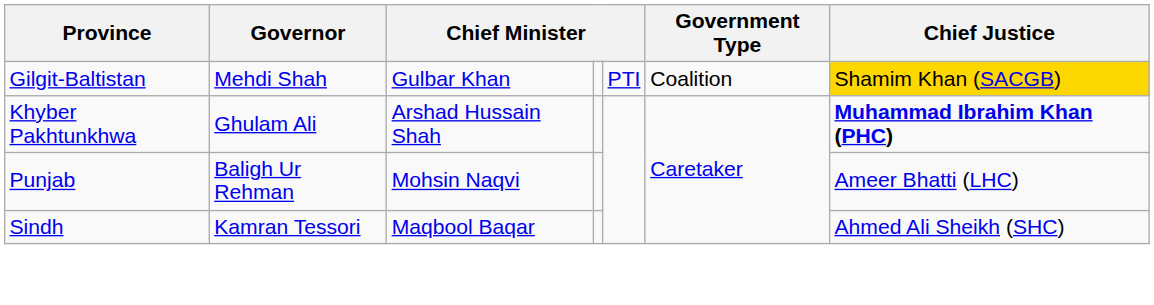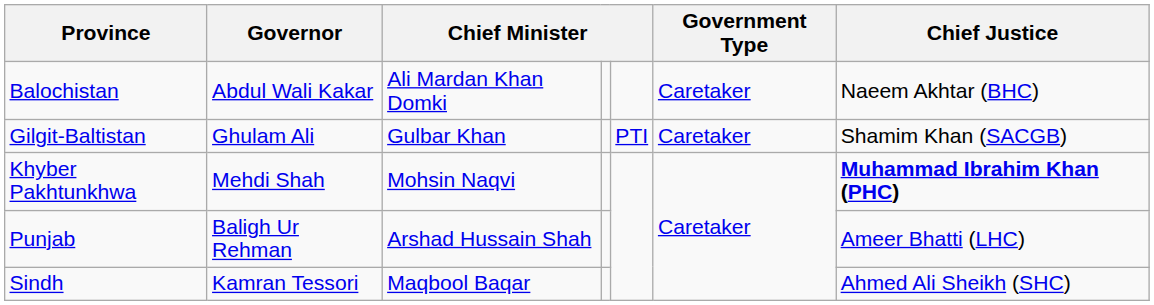+ row: (64, 90)
(271, 78) Mehdi Shah -> (263, 135) Ghulam Ali
(691, 78) Coalition -> (704, 135) Caretaker
(948, 78) gold background -> (954, 135) no background
(265, 123) Ghulam Ali -> (268, 181) Mehdi Shah
(466, 123) Arshad Hussain Shah -> (451, 181) Mohsin Naqvi
(456, 181) Mohsin Naqvi -> (489, 238) Arshad Hussain Shah
